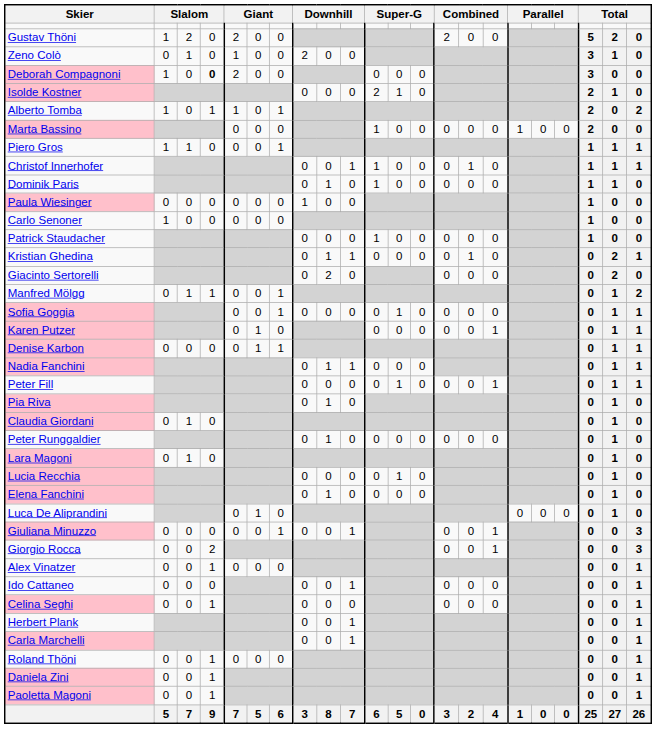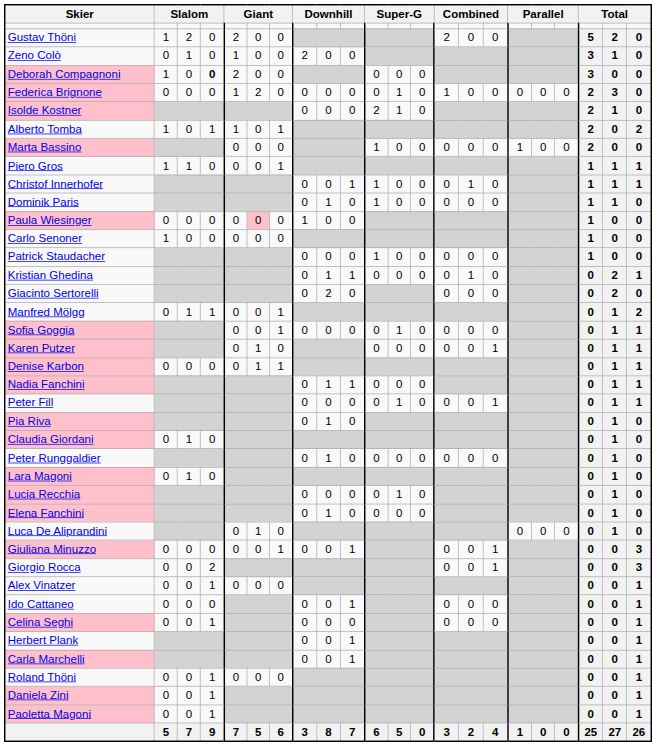+ row: (55, 92)
(258, 202) no background -> (258, 220) pink background
